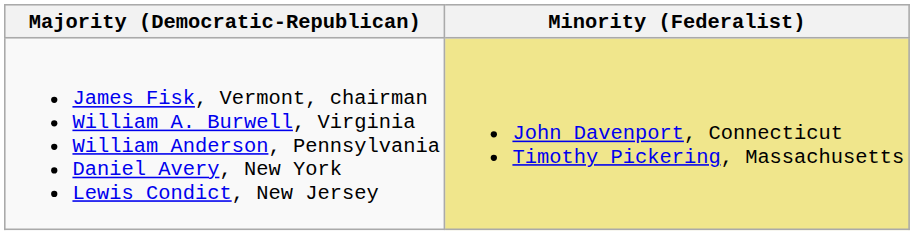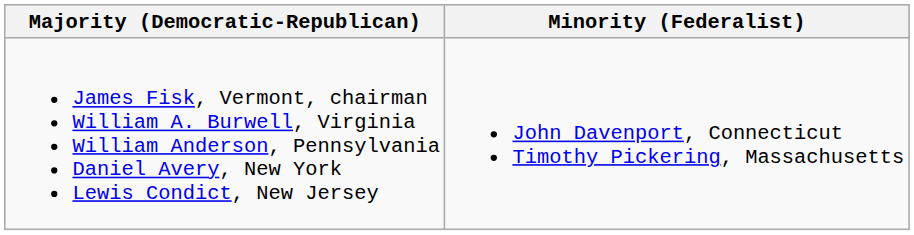(677, 146) khaki background -> (677, 146) no background
